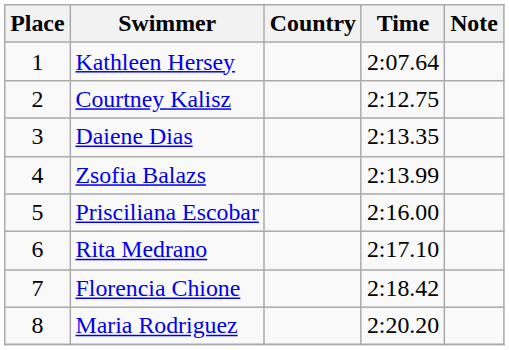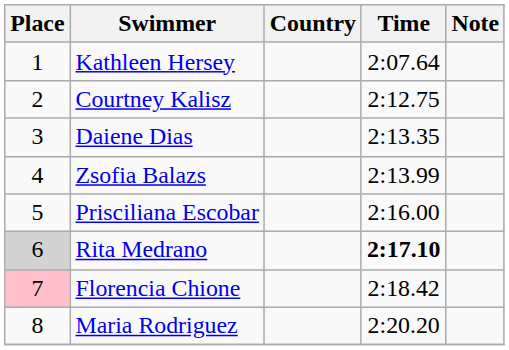(37, 250) no background -> (37, 250) lightgrey background
(403, 250) normal -> (404, 250) bold
(37, 288) no background -> (37, 288) pink background
